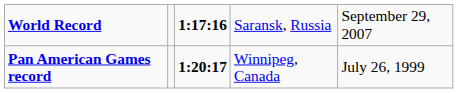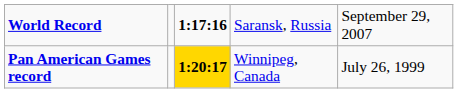(203, 66) no background -> (203, 66) gold background
